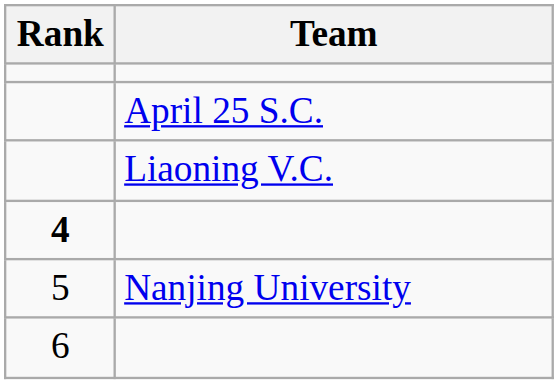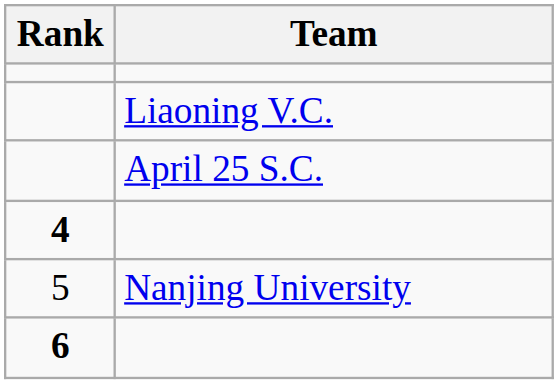(224, 110) April 25 S.C. -> (229, 110) Liaoning V.C.
(229, 169) Liaoning V.C. -> (224, 169) April 25 S.C.
(60, 346) normal -> (60, 346) bold
